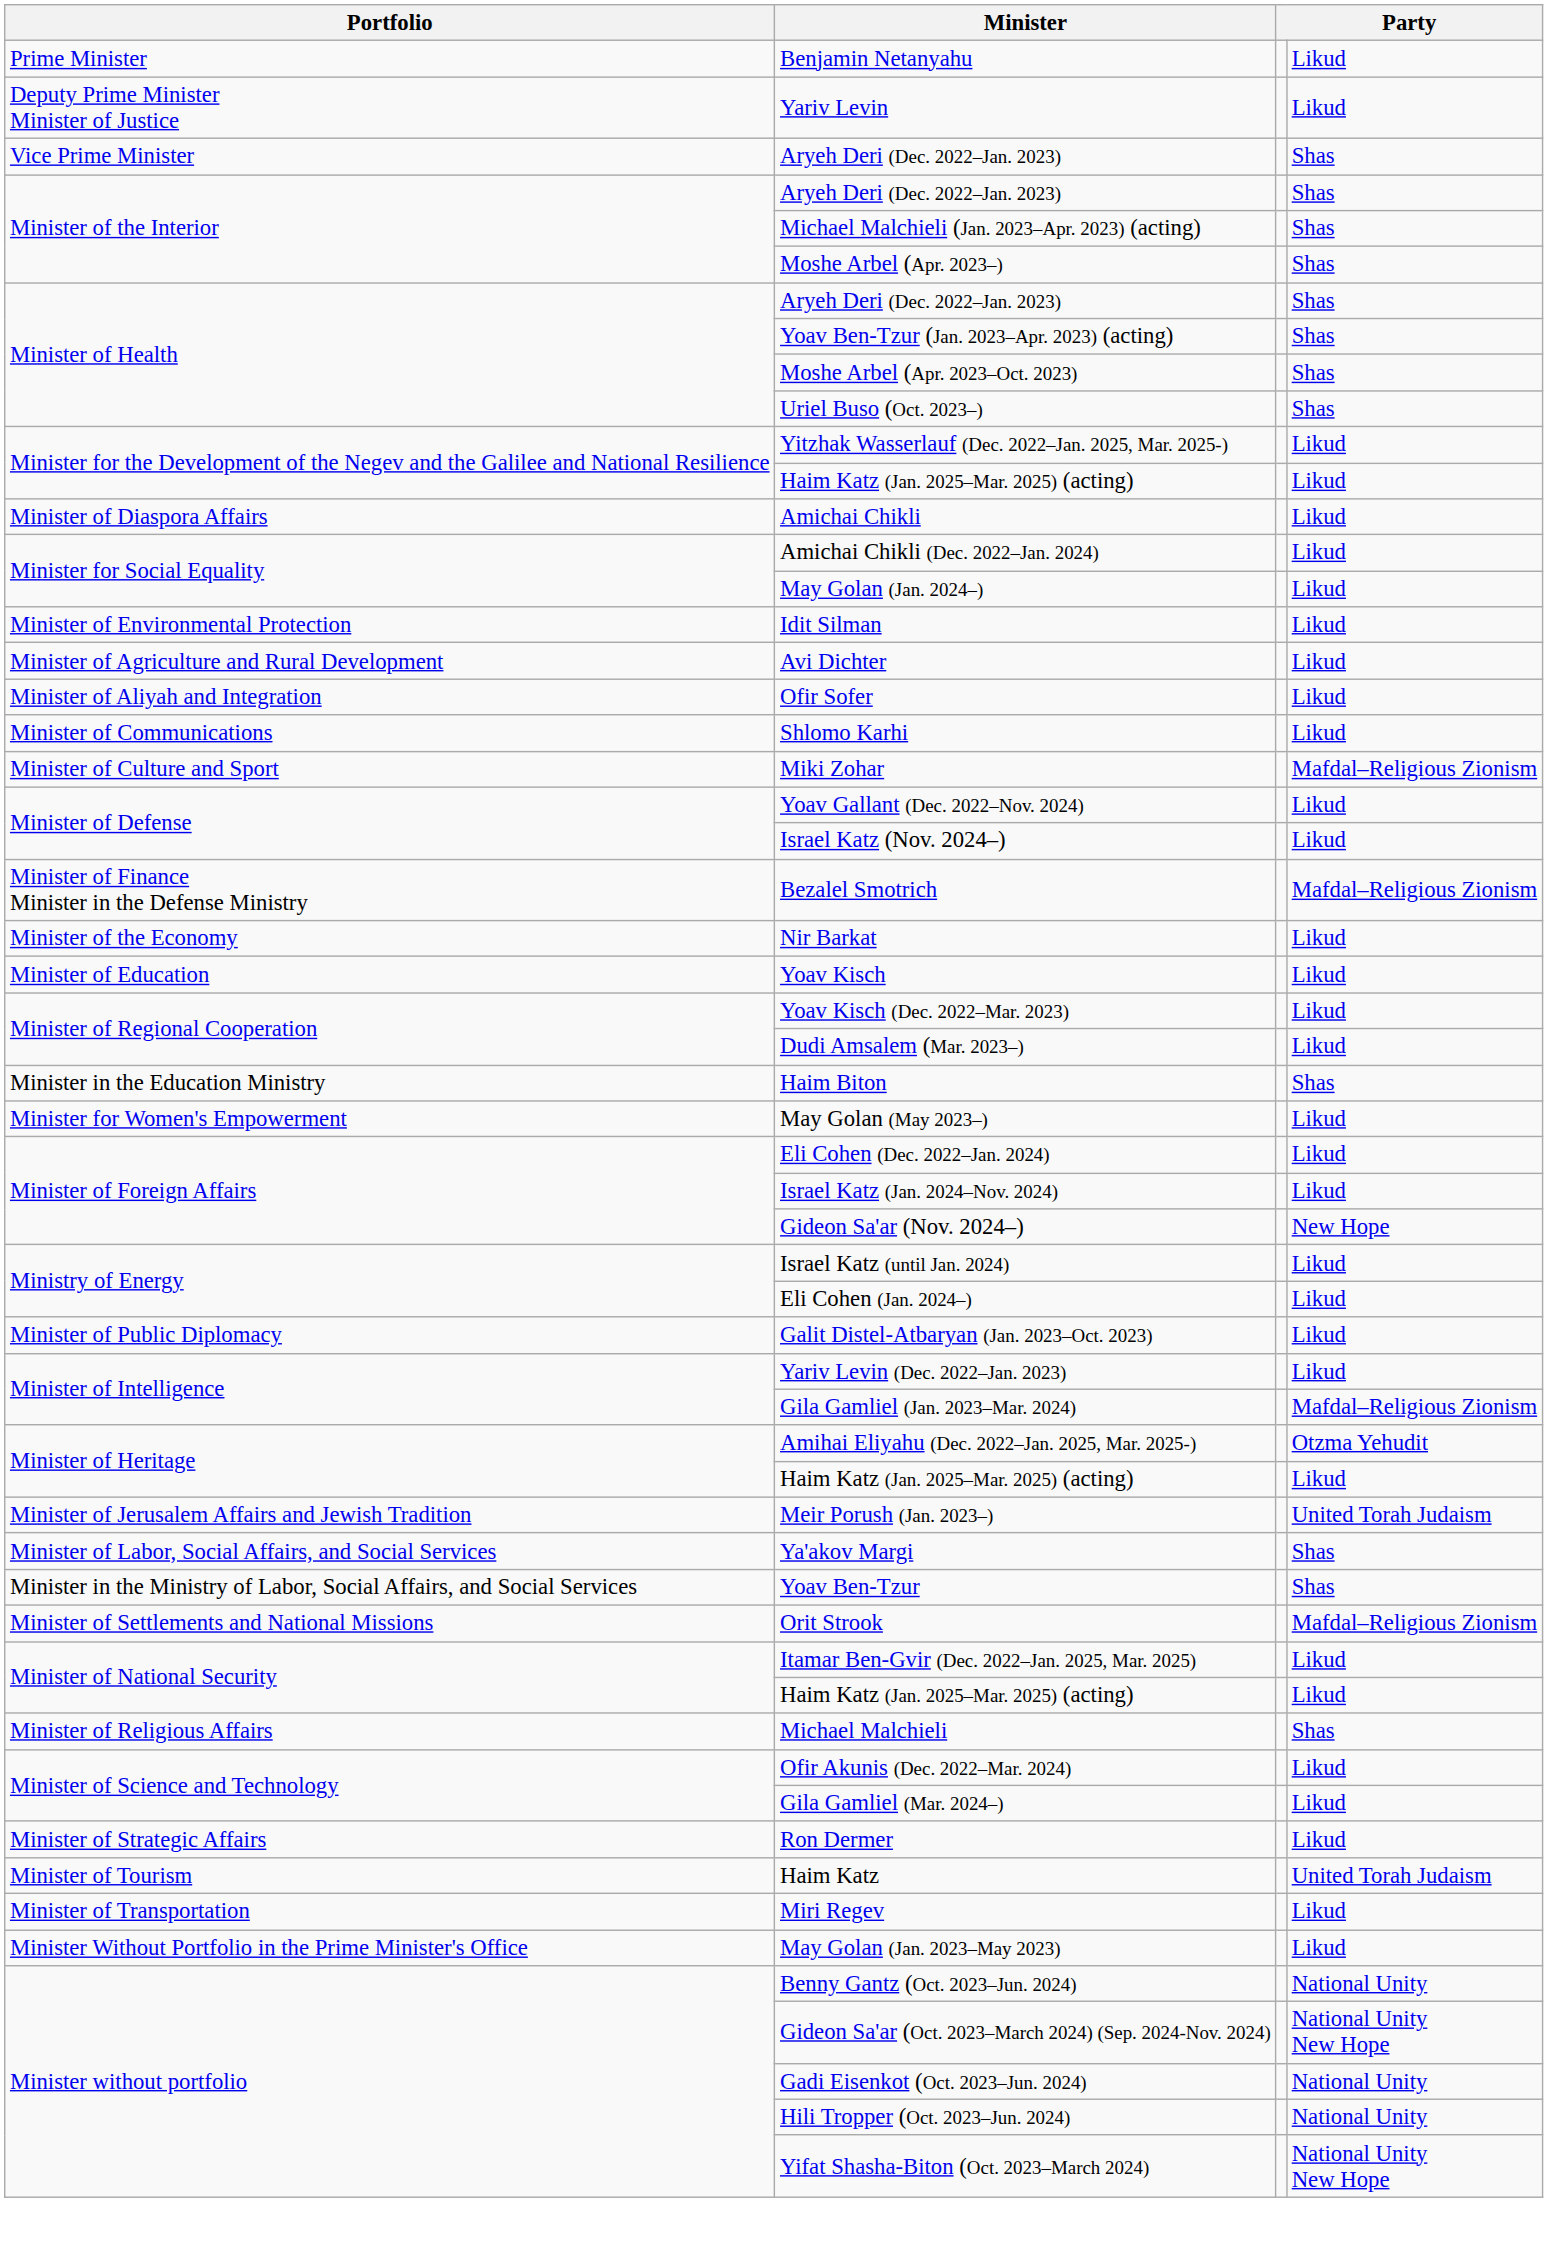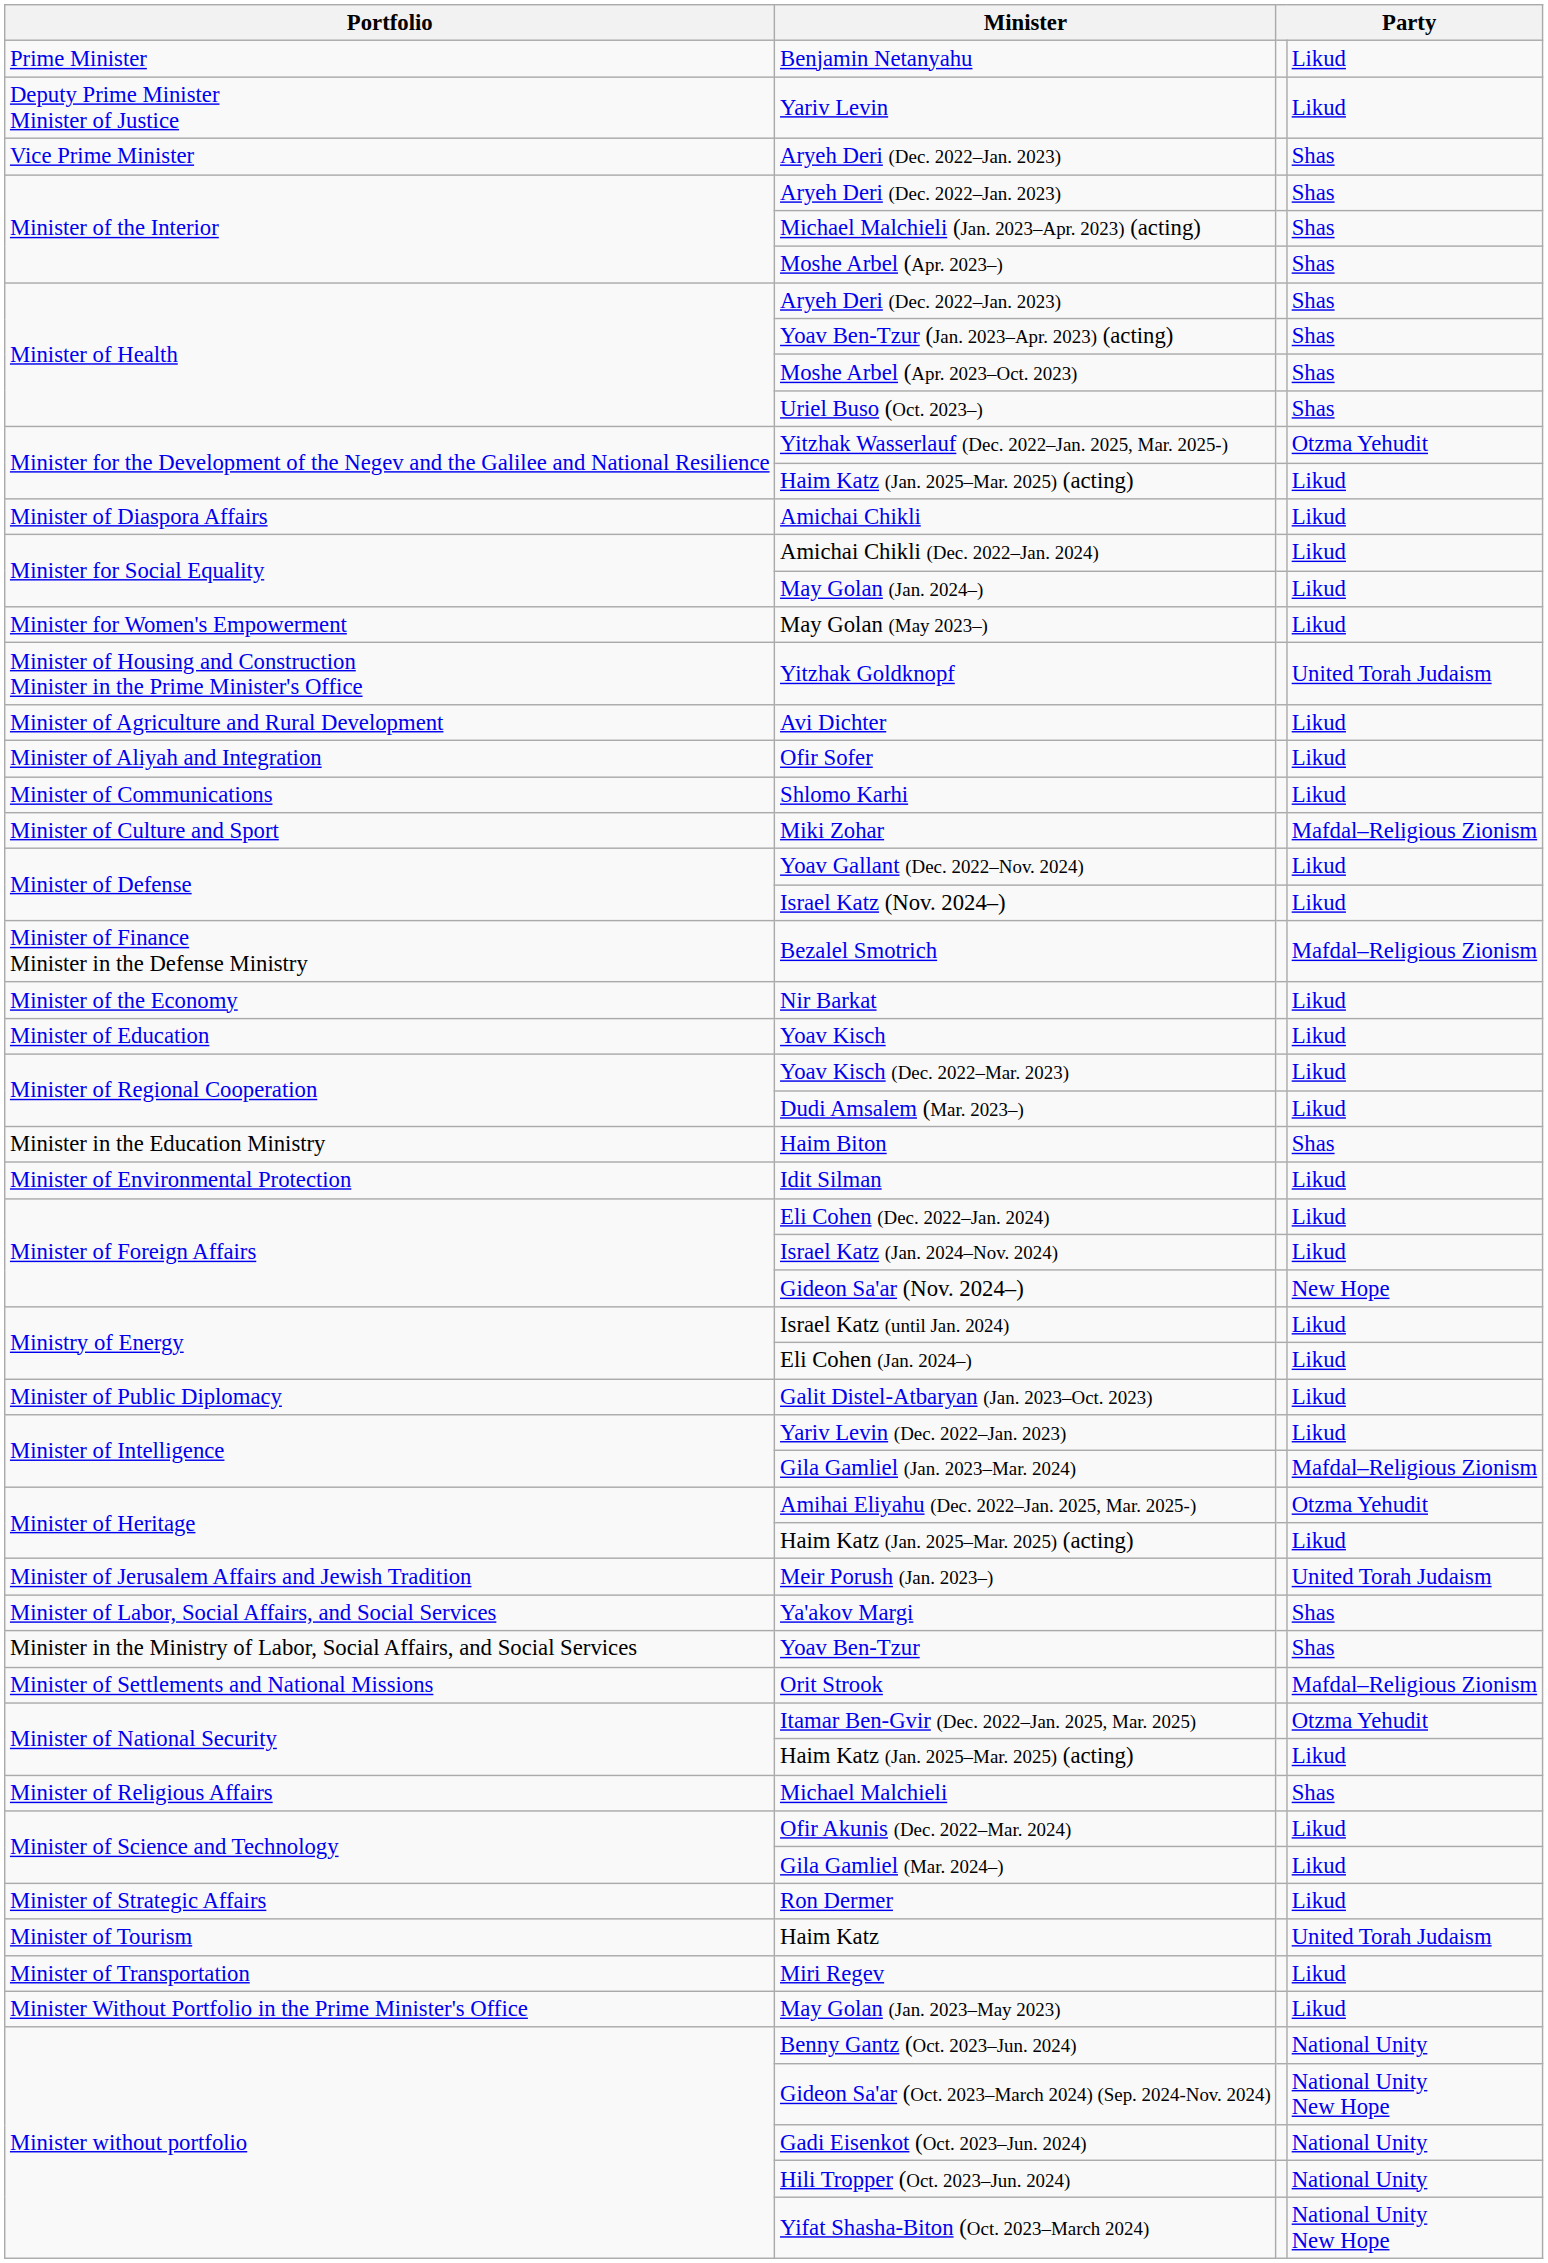(1319, 444) Likud -> (1360, 444) Otzma Yehudit
rows swapped: (178, 1118) <-> (181, 624)
+ row: (186, 673)
(1319, 1659) Likud -> (1360, 1720) Otzma Yehudit
